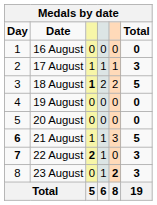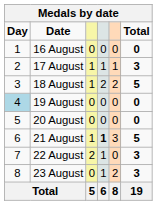(92, 84) bold -> (92, 84) normal
(17, 102) no background -> (17, 102) lightblue background
(17, 137) bold -> (17, 137) normal
(103, 137) normal -> (103, 137) bold
(17, 155) bold -> (17, 155) normal
(92, 155) bold -> (92, 155) normal
(115, 173) bold -> (115, 173) normal
